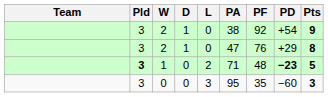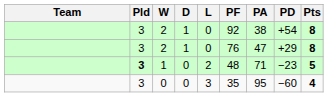columns swapped: (260, 13) <-> (233, 13)
(312, 30) 9 -> (312, 30) 8
(287, 65) bold -> (287, 65) normal
(312, 83) 3 -> (312, 83) 4
